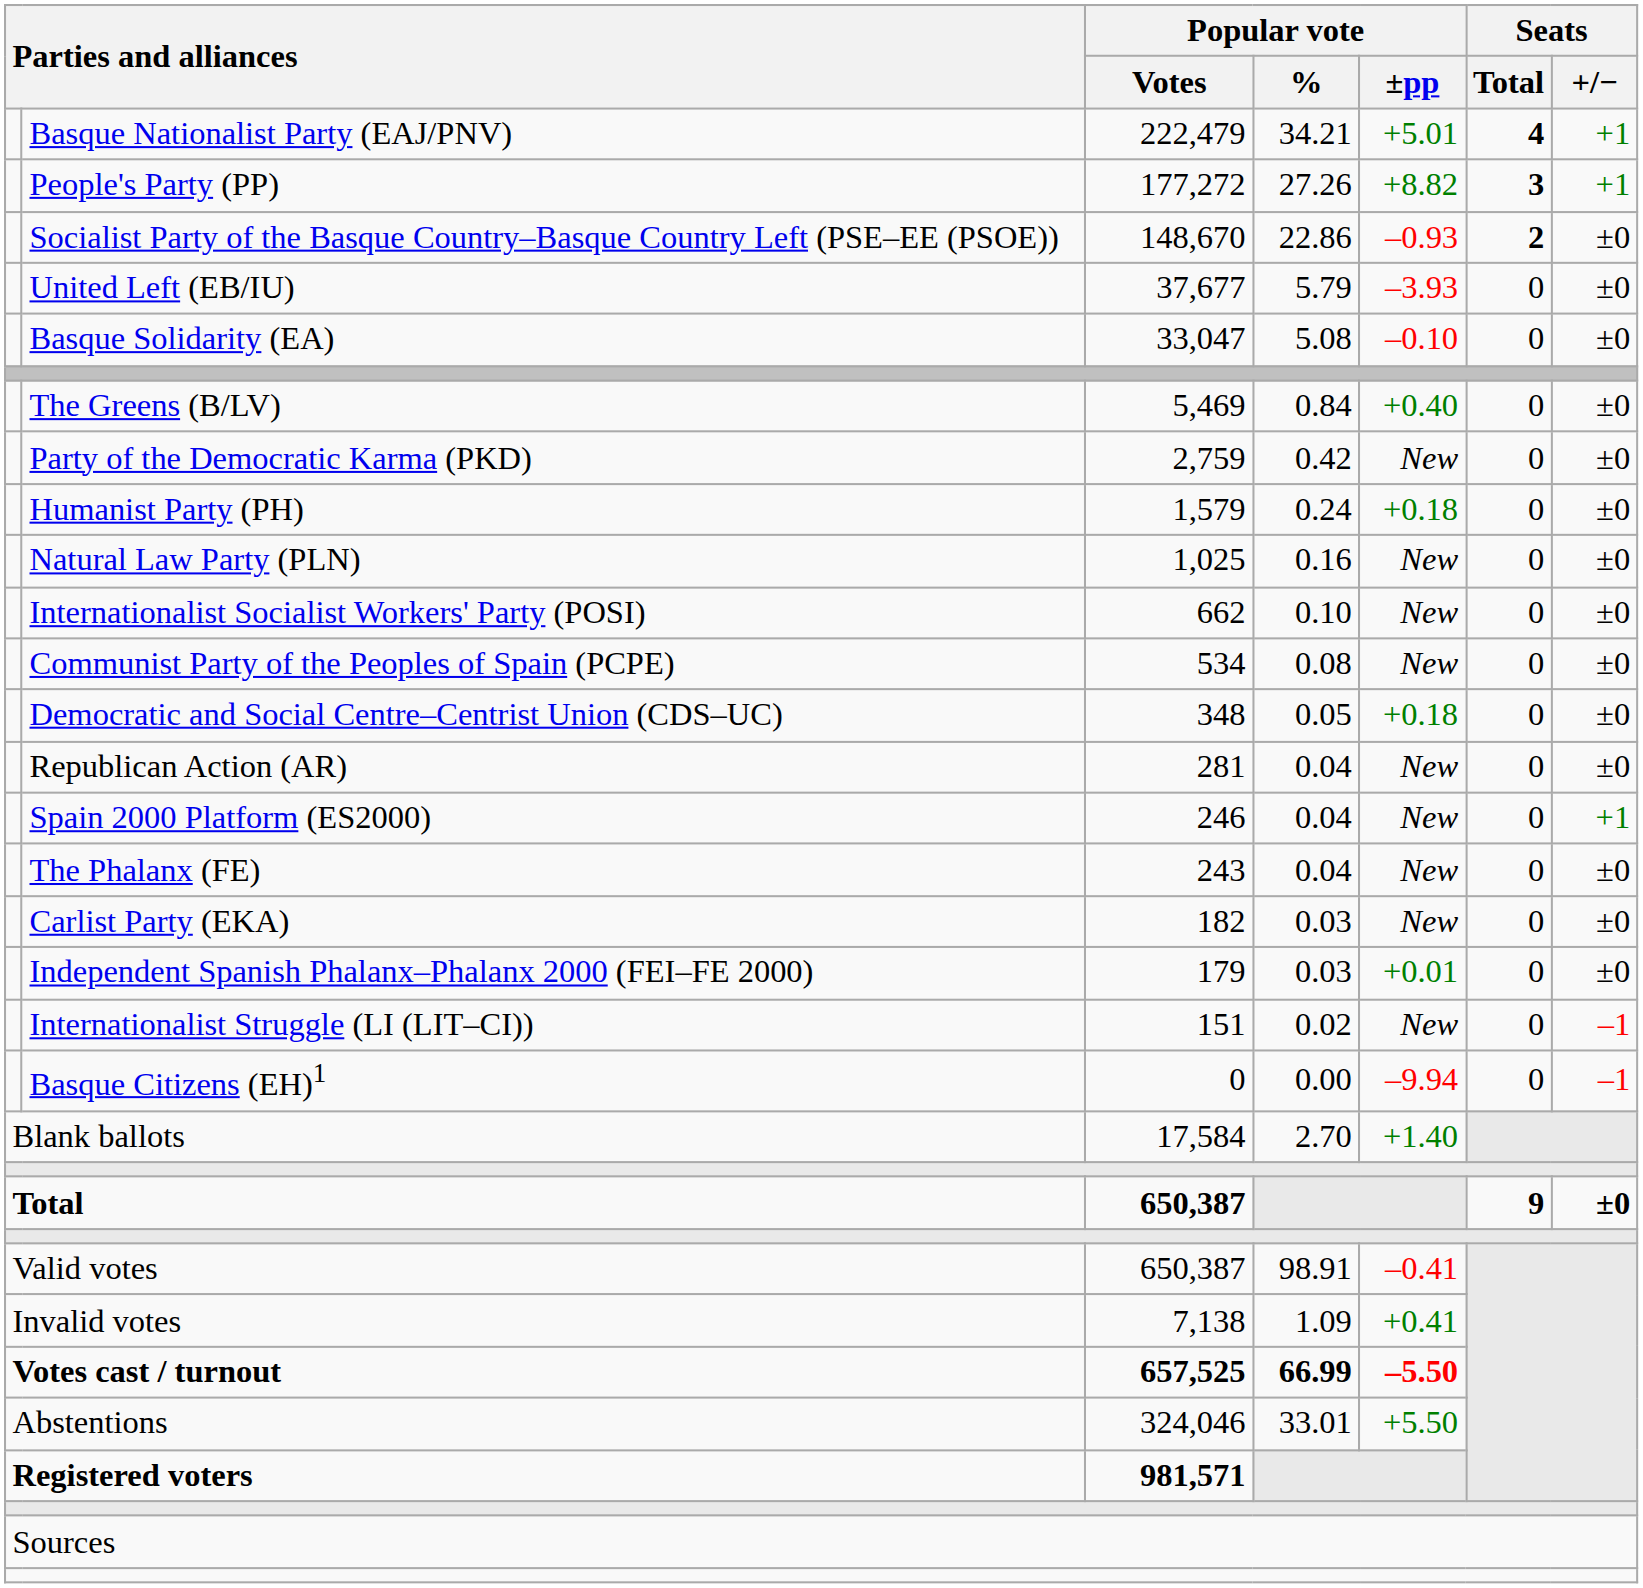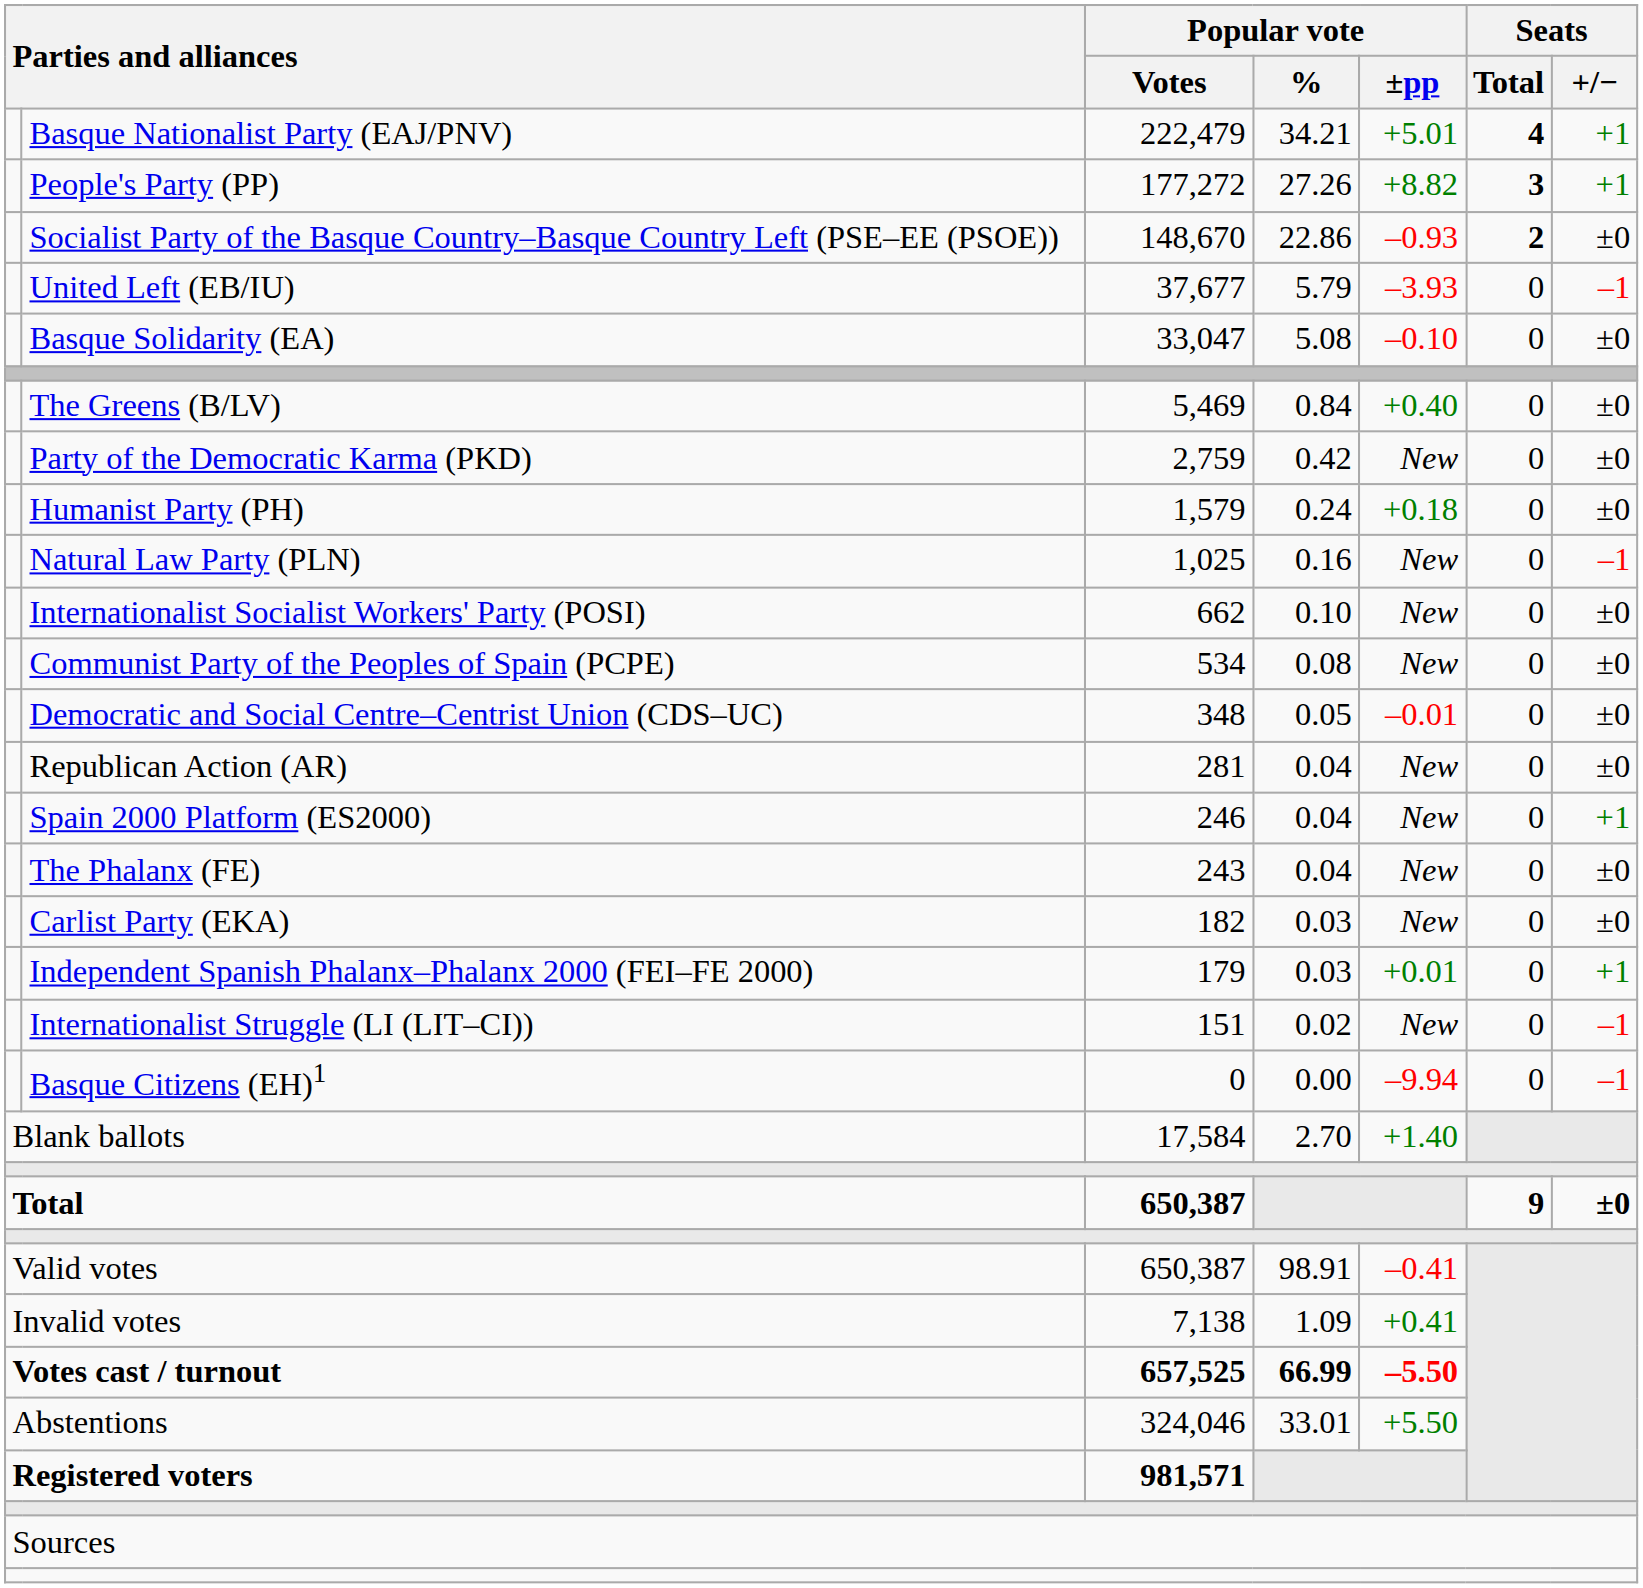(1613, 287) ±0 -> (1614, 287) –1
(1613, 560) ±0 -> (1614, 560) –1
(1421, 714) +0.18 -> (1422, 714) –0.01
(1613, 972) ±0 -> (1613, 972) +1
